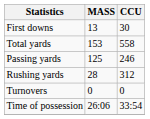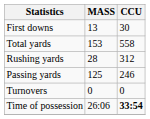rows swapped: (35, 75) <-> (34, 59)
(131, 106) normal -> (131, 106) bold
